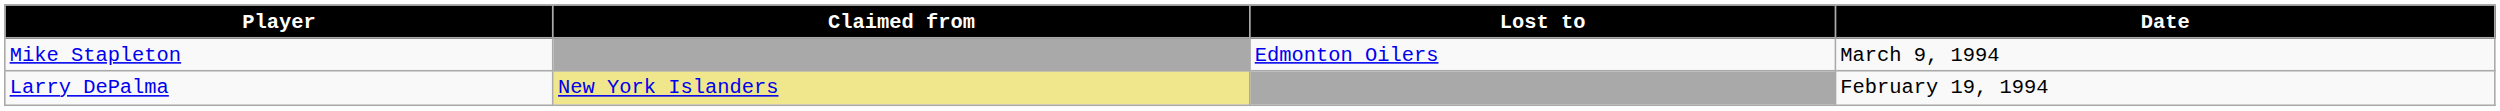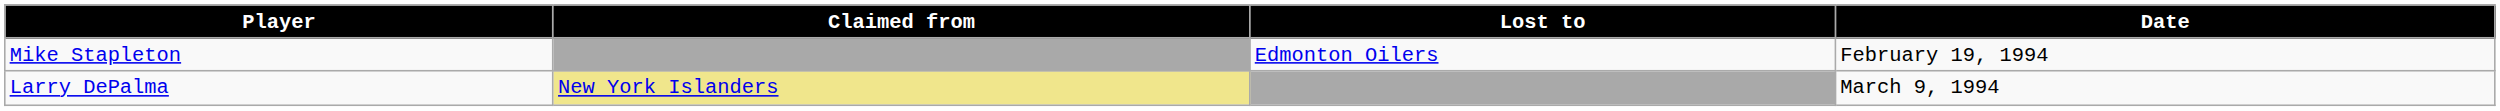(1920, 55) March 9, 1994 -> (1944, 55) February 19, 1994
(1944, 88) February 19, 1994 -> (1920, 88) March 9, 1994
